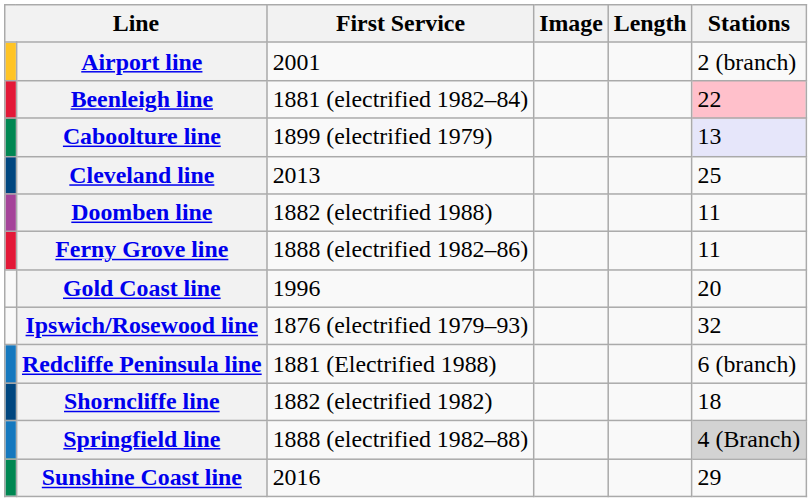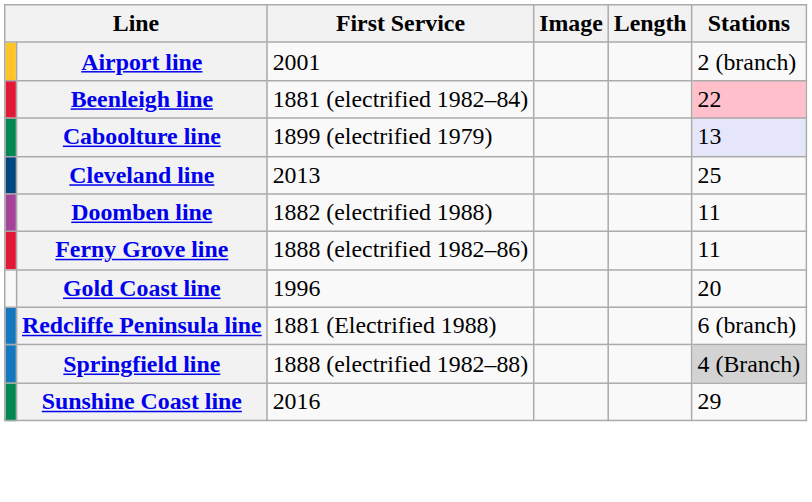- row: (142, 325)
- row: (142, 401)
